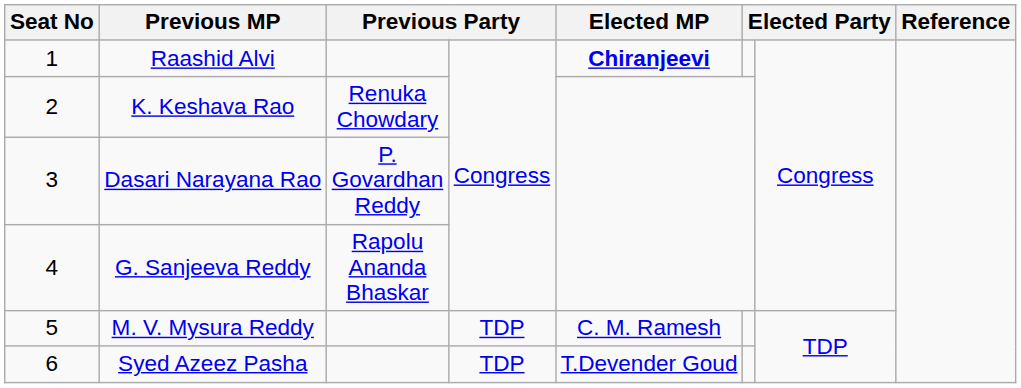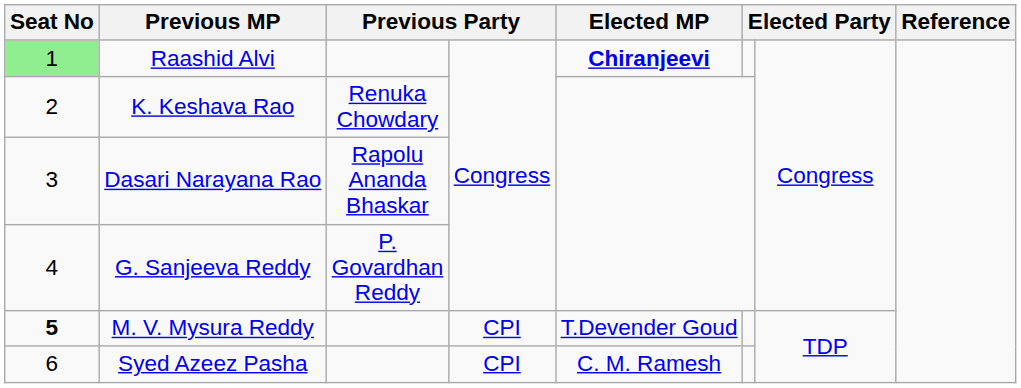(52, 58) no background -> (52, 58) lightgreen background
(387, 180) P. Govardhan Reddy -> (387, 180) Rapolu Ananda Bhaskar
(387, 267) Rapolu Ananda Bhaskar -> (387, 267) P. Govardhan Reddy
(52, 328) normal -> (52, 328) bold
(502, 328) TDP -> (502, 328) CPI
(649, 328) C. M. Ramesh -> (649, 328) T.Devender Goud
(502, 363) TDP -> (502, 363) CPI
(649, 363) T.Devender Goud -> (649, 363) C. M. Ramesh
